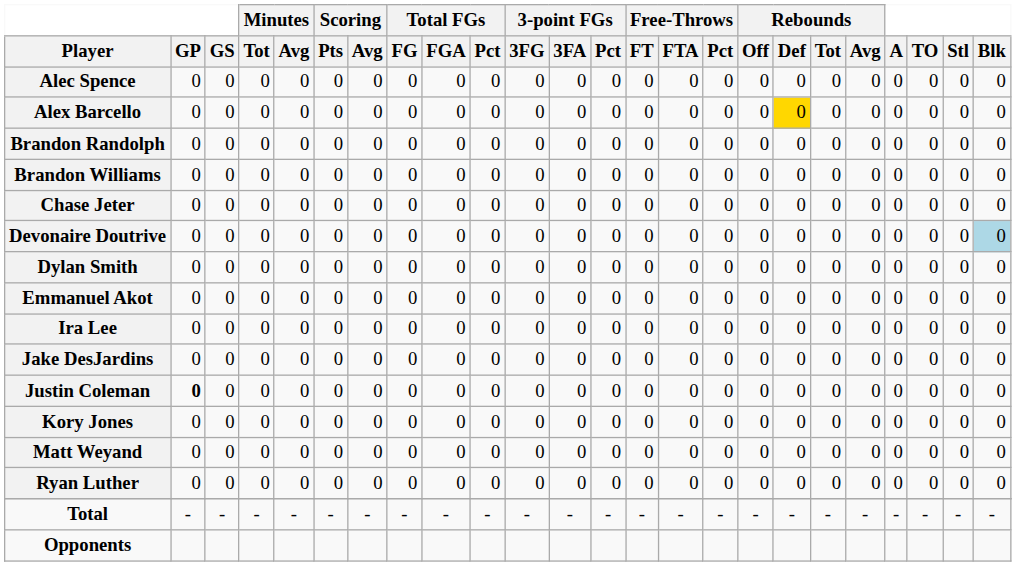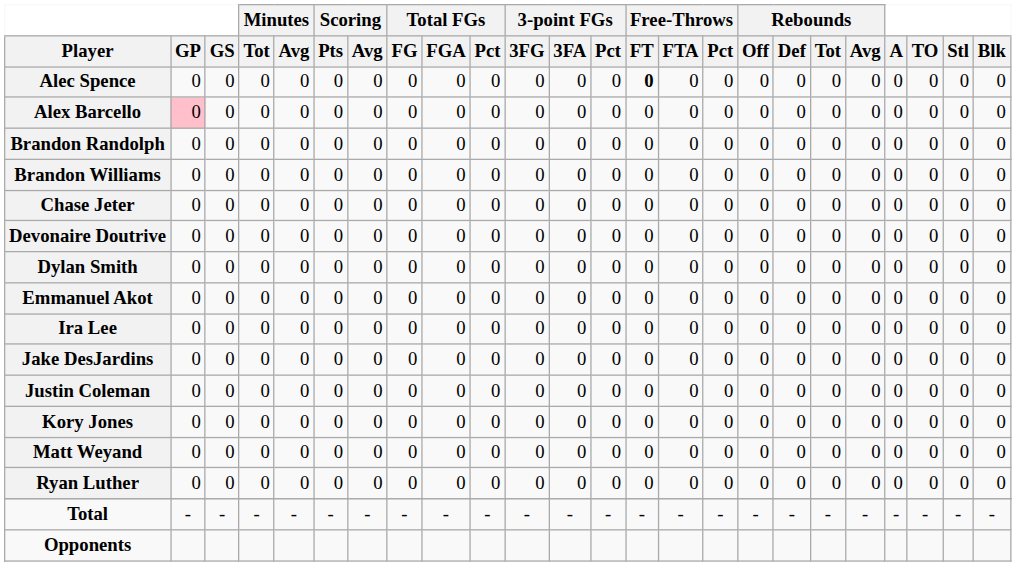(649, 82) normal -> (649, 82) bold
(196, 112) no background -> (196, 112) pink background
(801, 112) gold background -> (801, 112) no background
(1001, 236) lightblue background -> (1001, 236) no background
(196, 390) bold -> (196, 390) normal
